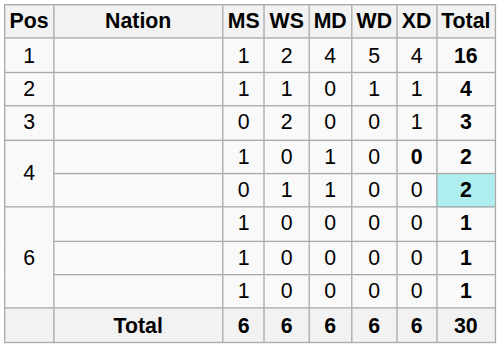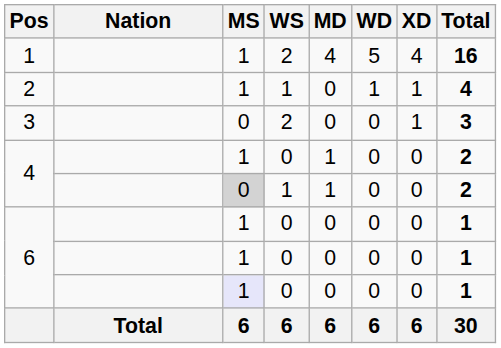(417, 156) bold -> (417, 156) normal
(244, 190) no background -> (244, 190) lightgrey background
(466, 190) paleturquoise background -> (466, 190) no background
(244, 291) no background -> (244, 291) lavender background
